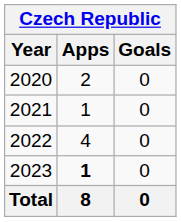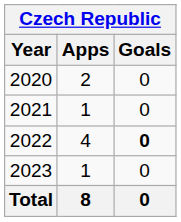(145, 140) normal -> (145, 140) bold
(86, 170) bold -> (86, 170) normal
